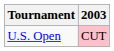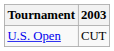(94, 36) pink background -> (94, 36) no background
